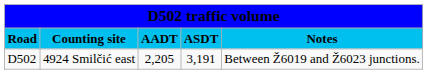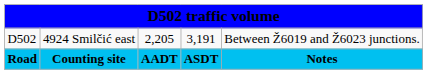rows swapped: (22, 38) <-> (22, 59)
